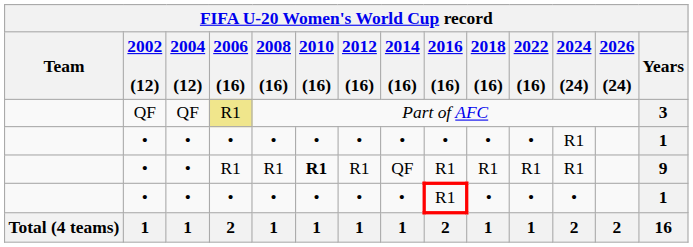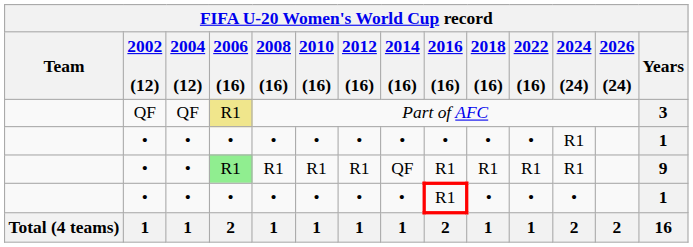(231, 168) no background -> (231, 168) lightgreen background
(316, 168) bold -> (316, 168) normal
